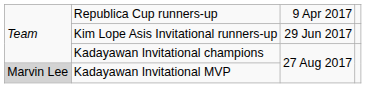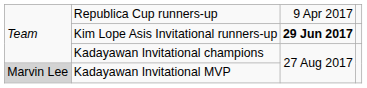(318, 33) normal -> (318, 33) bold
